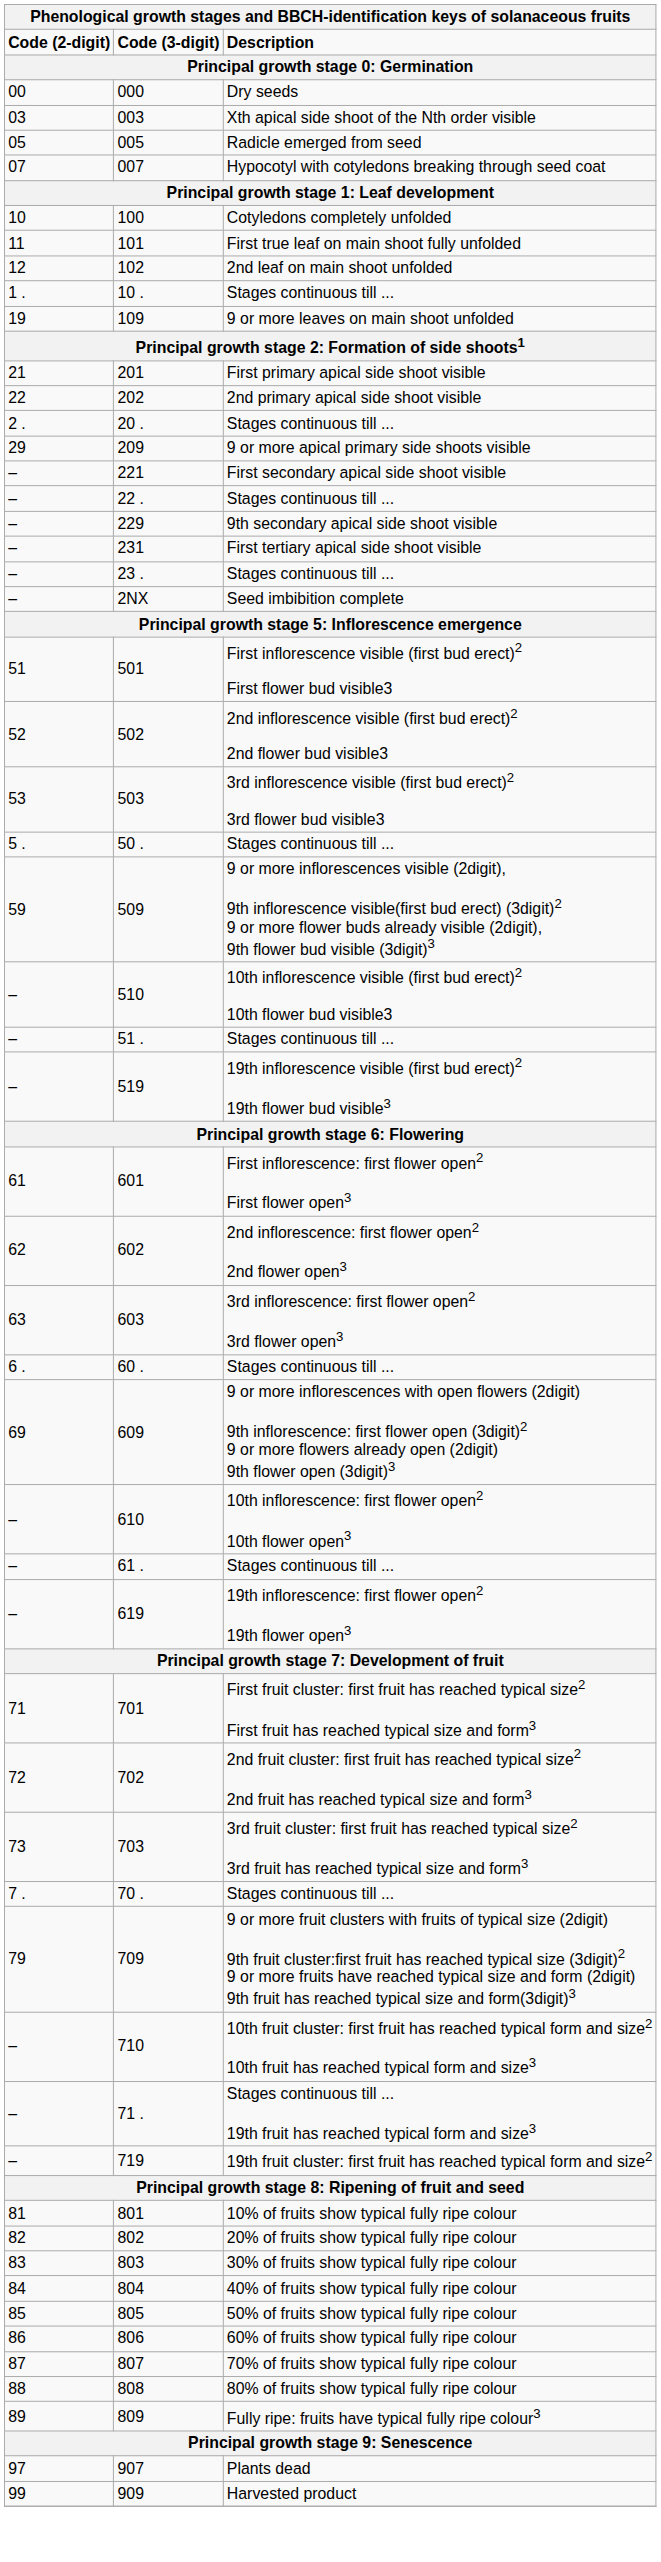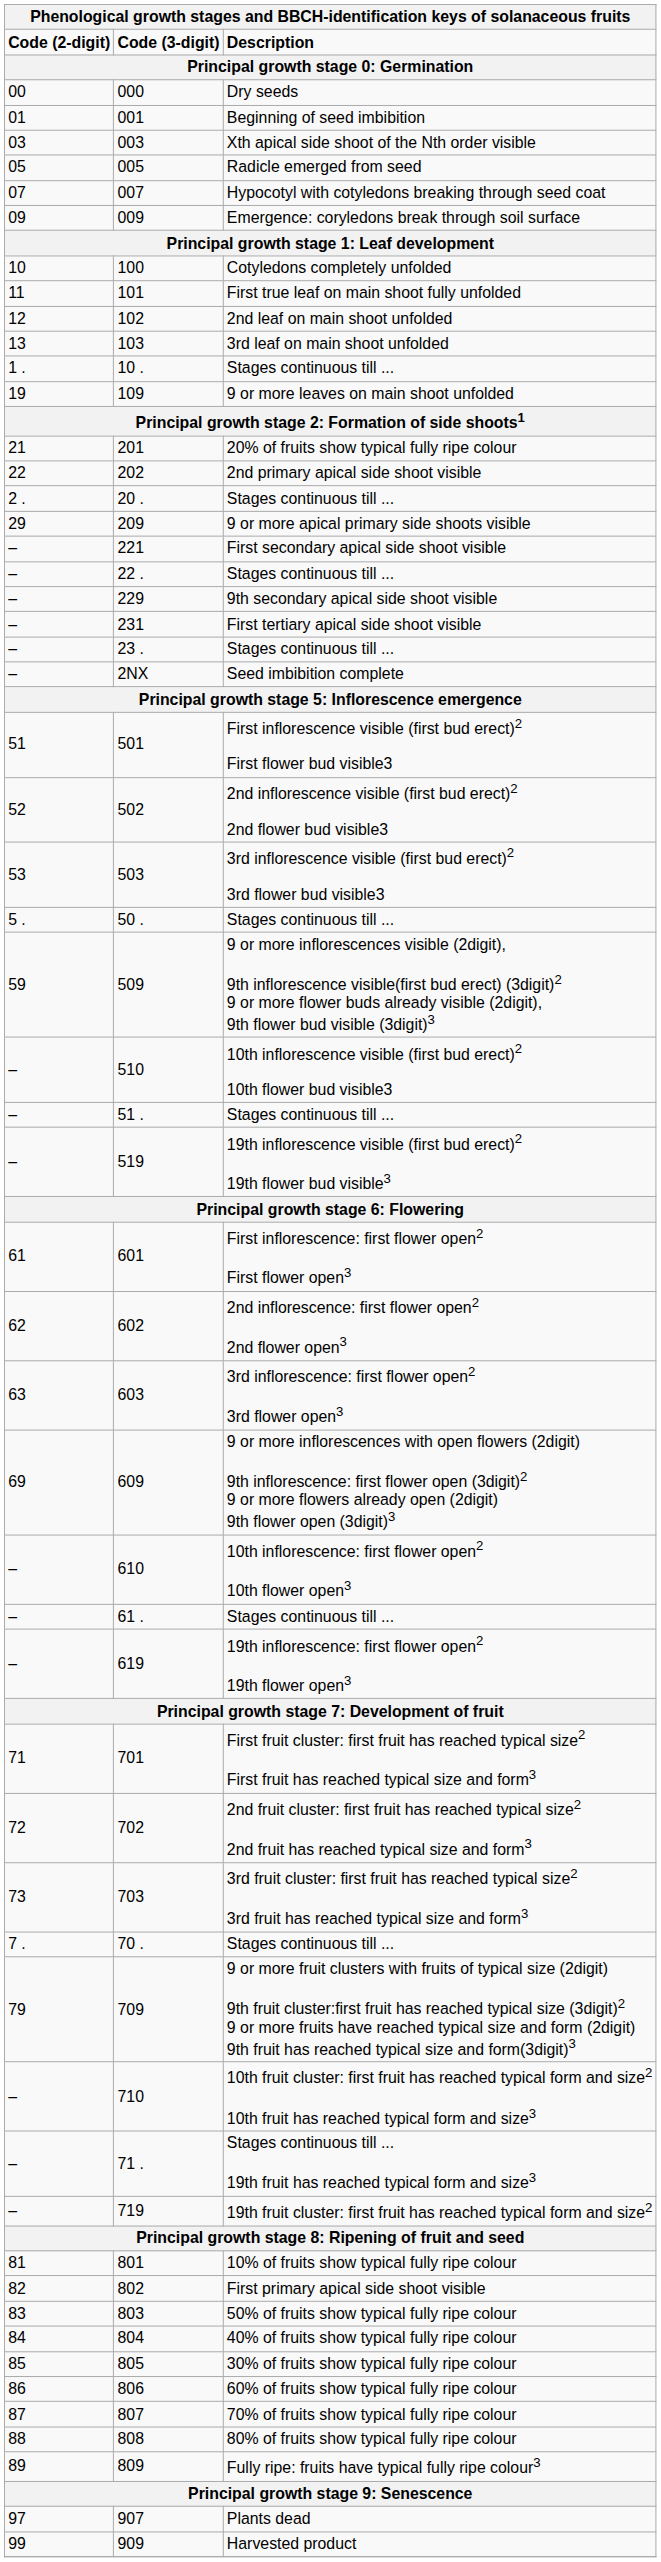+ row: (131, 117)
+ row: (131, 218)
+ row: (131, 343)
(356, 373) First primary apical side shoot visible -> (372, 448) 20% of fruits show typical fully ripe colour
- row: (131, 1367)
(372, 2238) 20% of fruits show typical fully ripe colour -> (356, 2288) First primary apical side shoot visible
(372, 2263) 30% of fruits show typical fully ripe colour -> (372, 2313) 50% of fruits show typical fully ripe colour
(372, 2313) 50% of fruits show typical fully ripe colour -> (372, 2363) 30% of fruits show typical fully ripe colour
